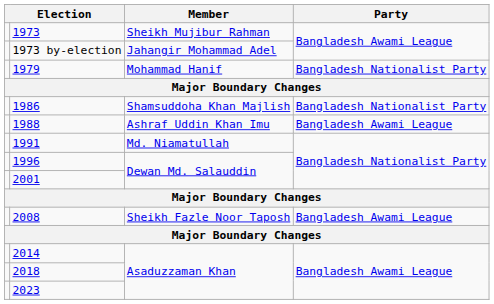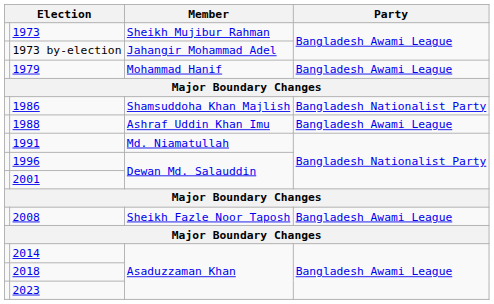(391, 69) Bangladesh Nationalist Party -> (374, 69) Bangladesh Awami League
